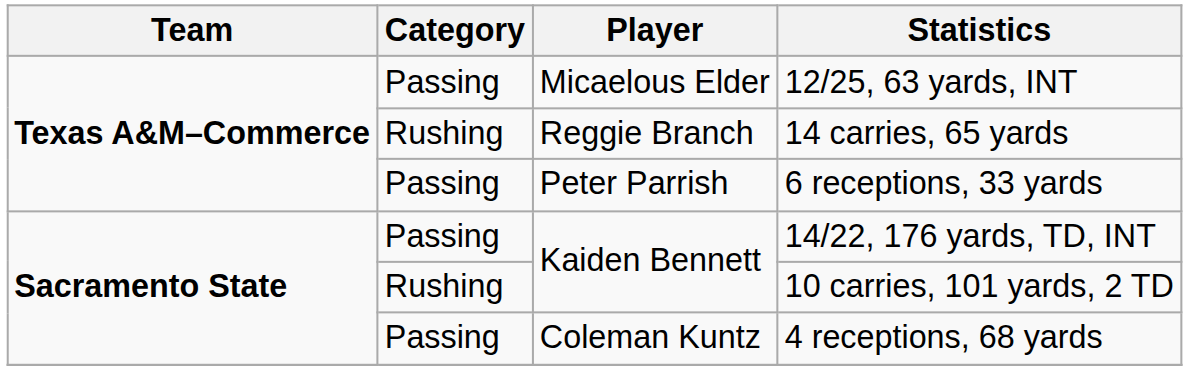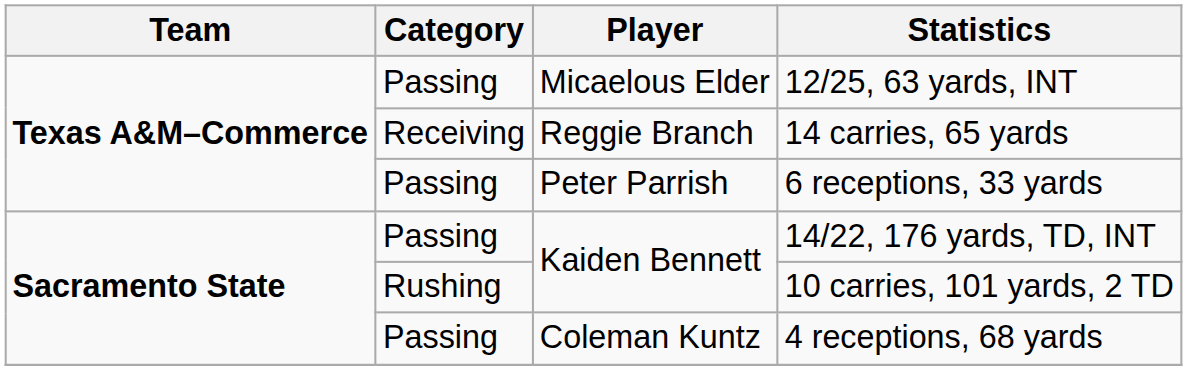(444, 132) Rushing -> (454, 132) Receiving
